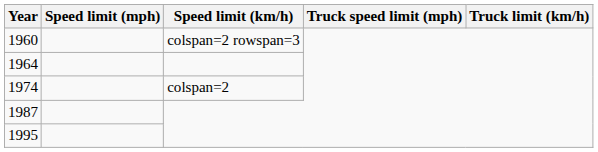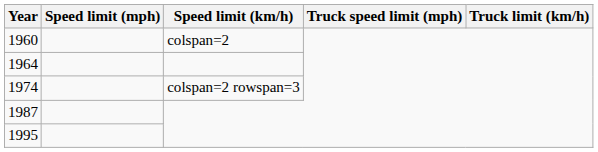(234, 40) colspan=2 rowspan=3 -> (198, 40) colspan=2
(198, 87) colspan=2 -> (234, 87) colspan=2 rowspan=3
